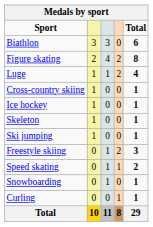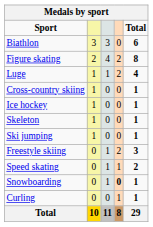(119, 182) normal -> (119, 182) bold
